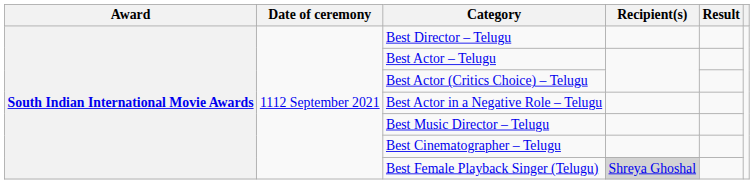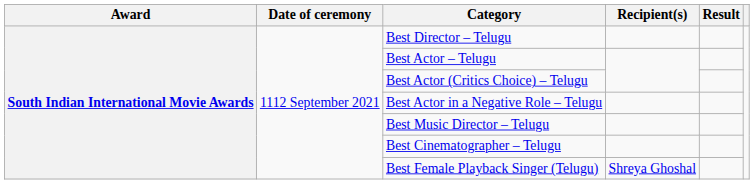(652, 168) lightgrey background -> (652, 168) no background
